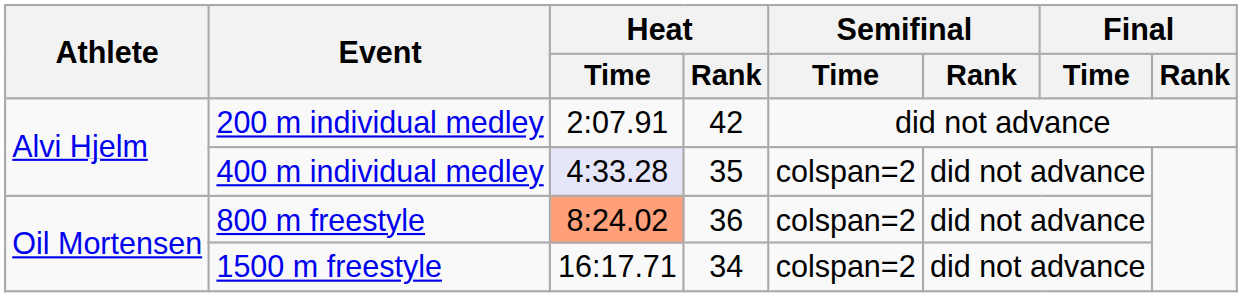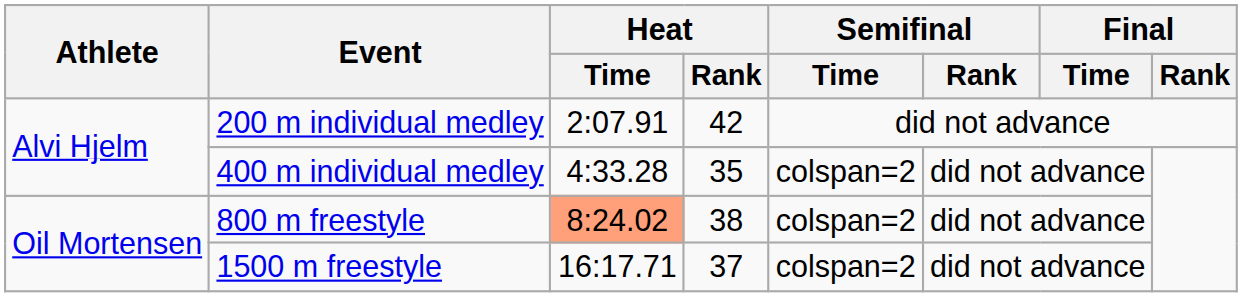(617, 172) lavender background -> (617, 172) no background
(726, 220) 36 -> (726, 220) 38
(726, 268) 34 -> (726, 268) 37
